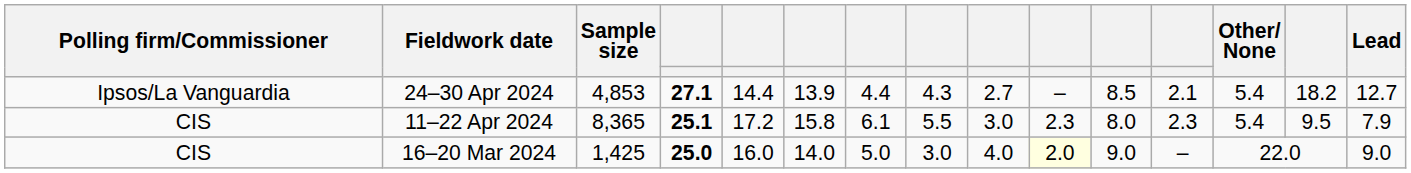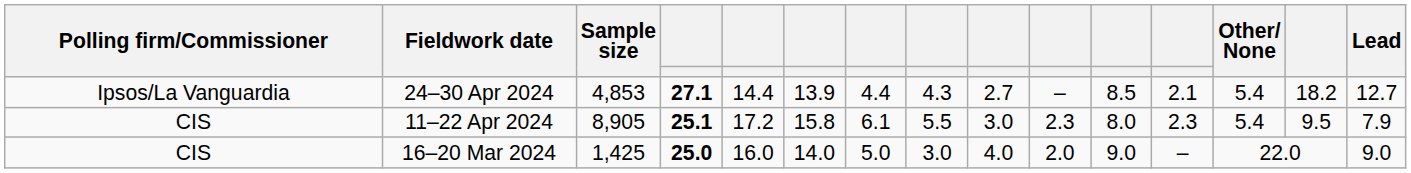(618, 123) 8,365 -> (618, 123) 8,905
(1060, 153) lightyellow background -> (1060, 153) no background
